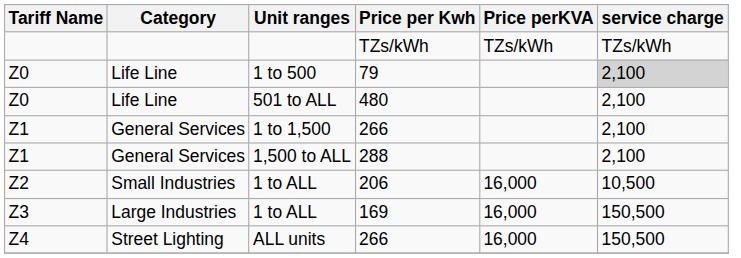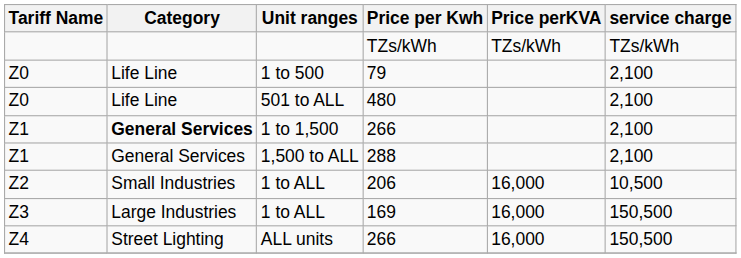(623, 73) lightgrey background -> (631, 73) no background
(178, 128) normal -> (182, 128) bold
